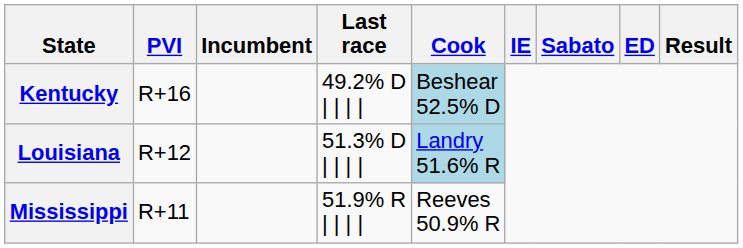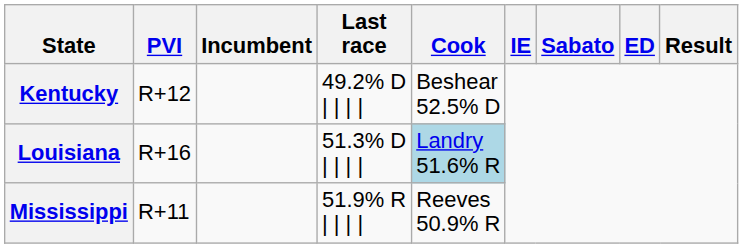(165, 93) R+16 -> (165, 93) R+12
(458, 93) lightblue background -> (458, 93) no background
(165, 153) R+12 -> (165, 153) R+16
